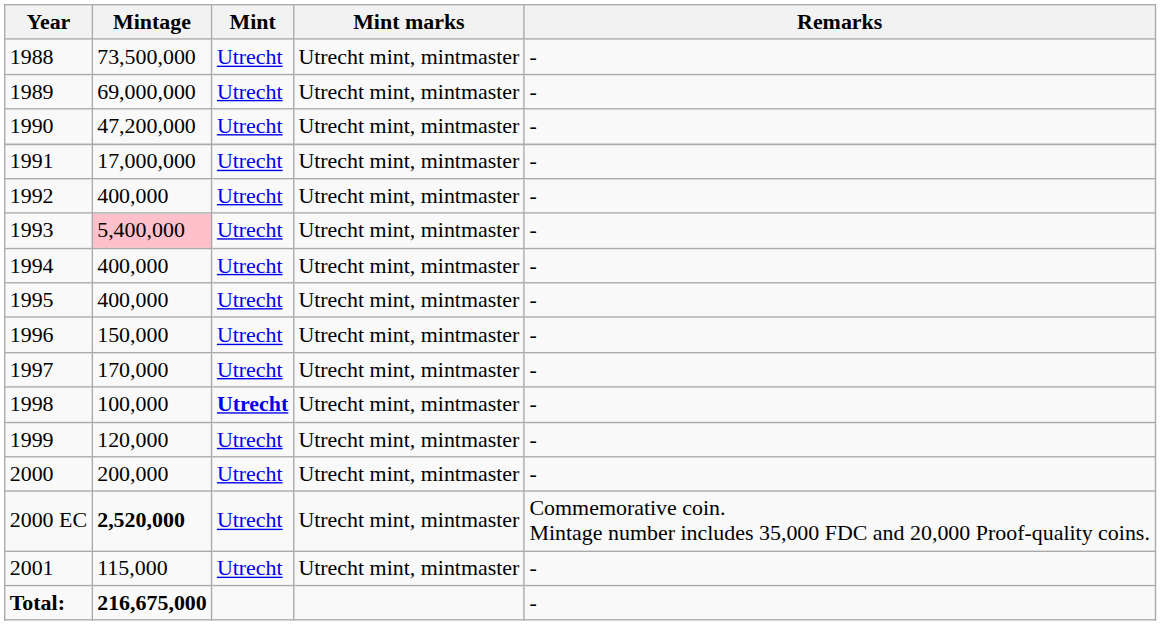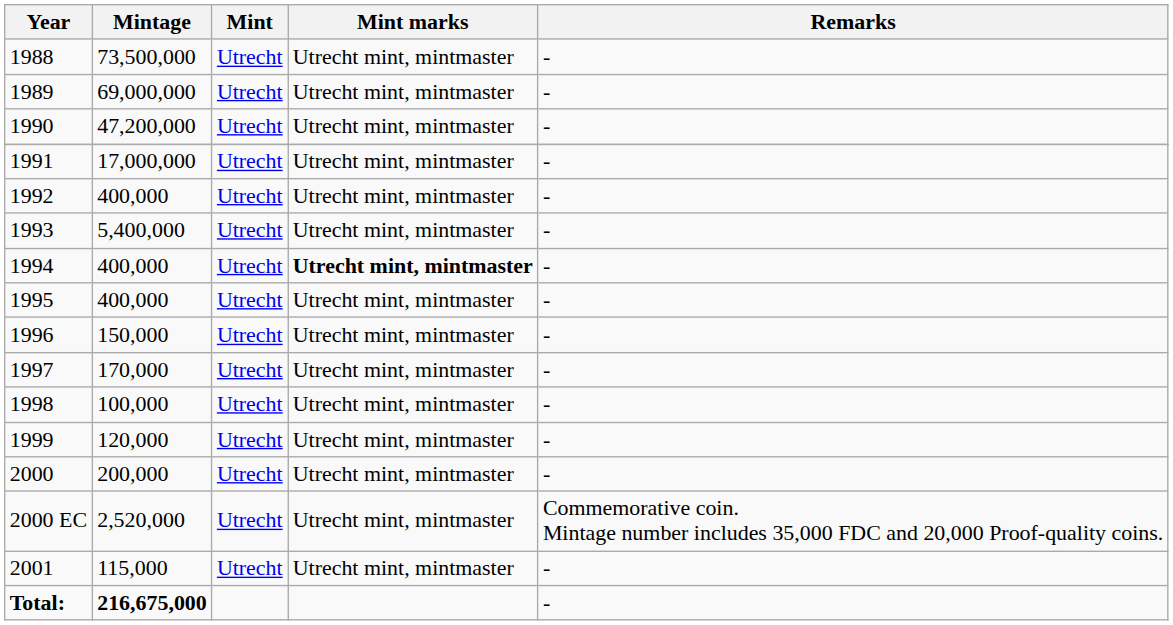(141, 230) pink background -> (141, 230) no background
(409, 265) normal -> (413, 265) bold
(253, 404) bold -> (250, 404) normal
(141, 520) bold -> (141, 520) normal
